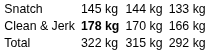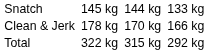(100, 26) bold -> (99, 26) normal
